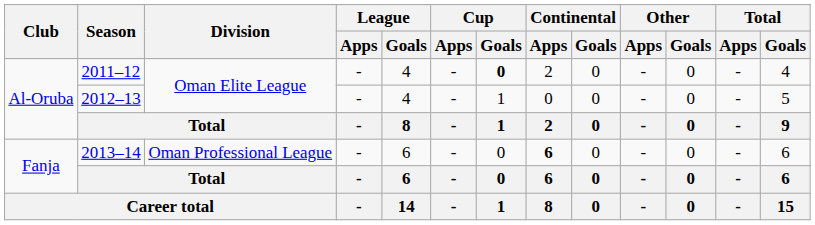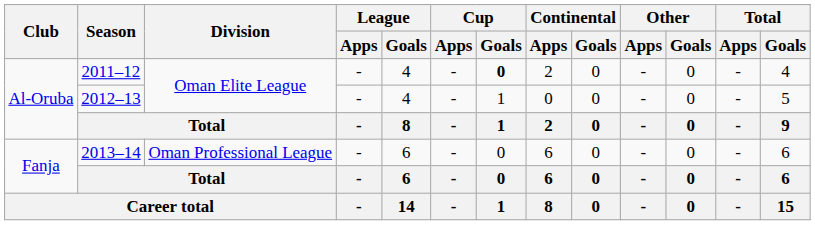(548, 152) bold -> (548, 152) normal
